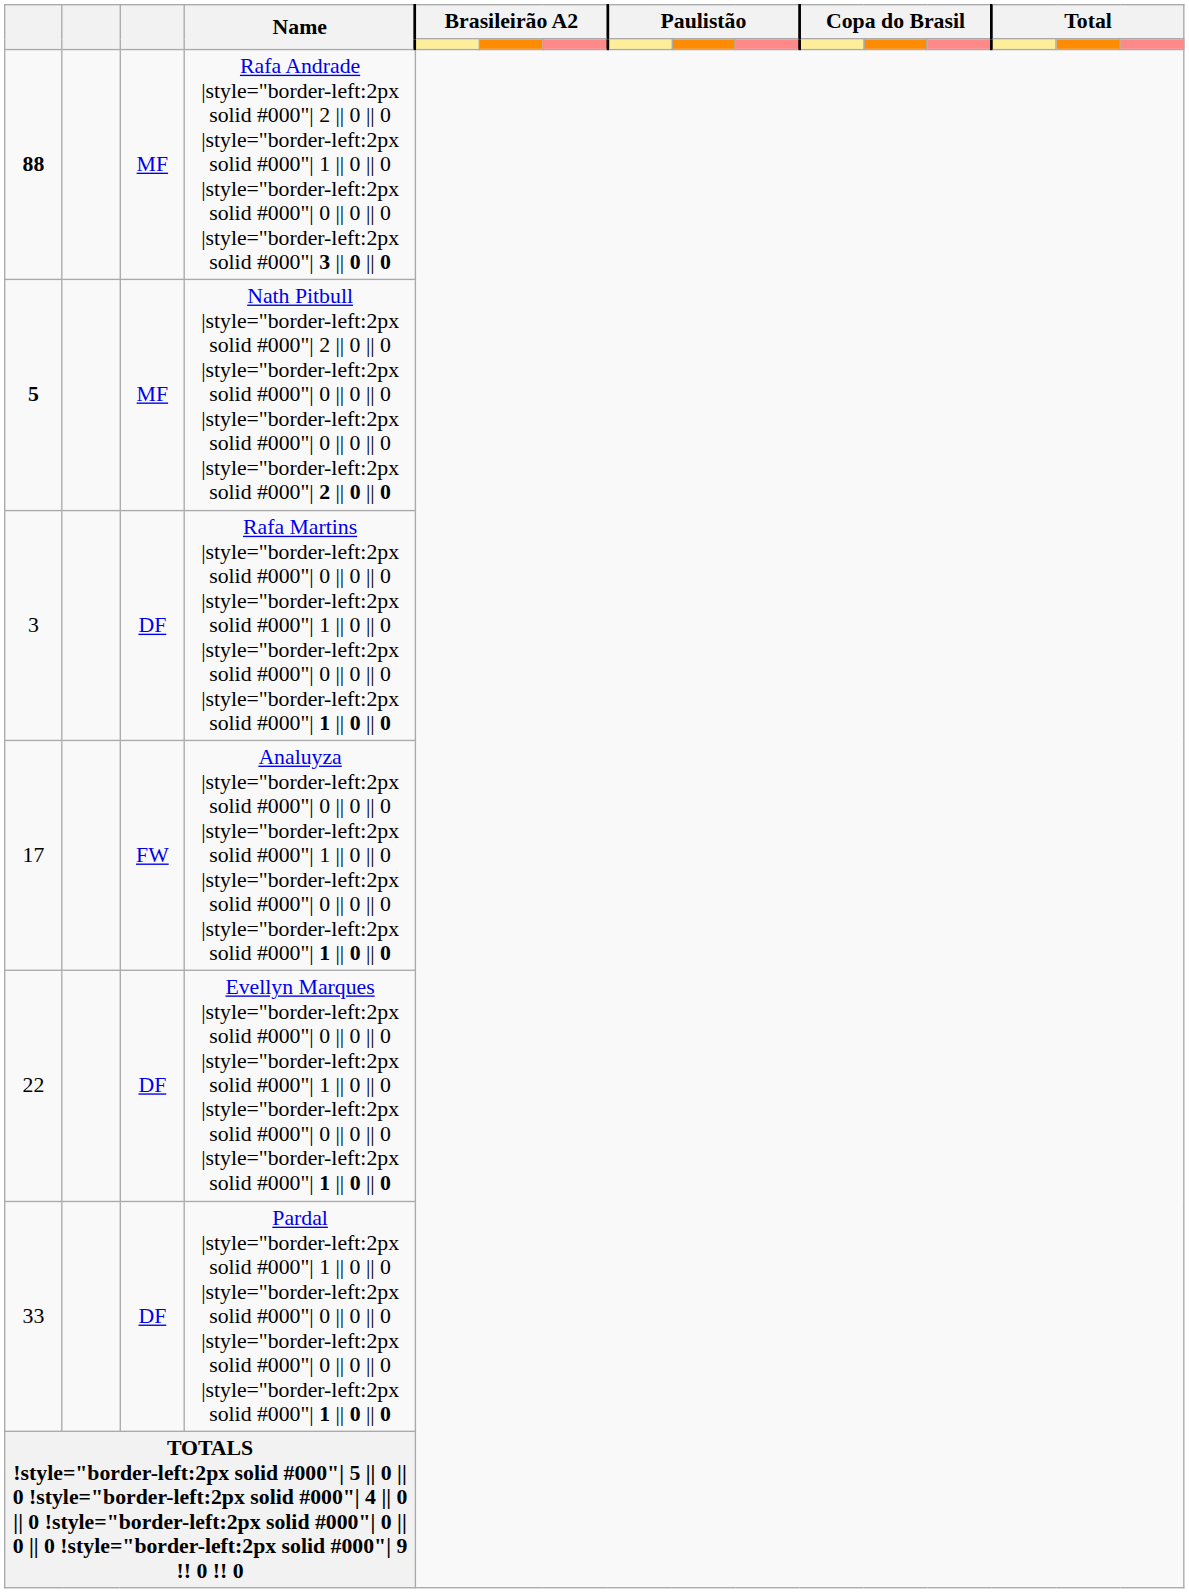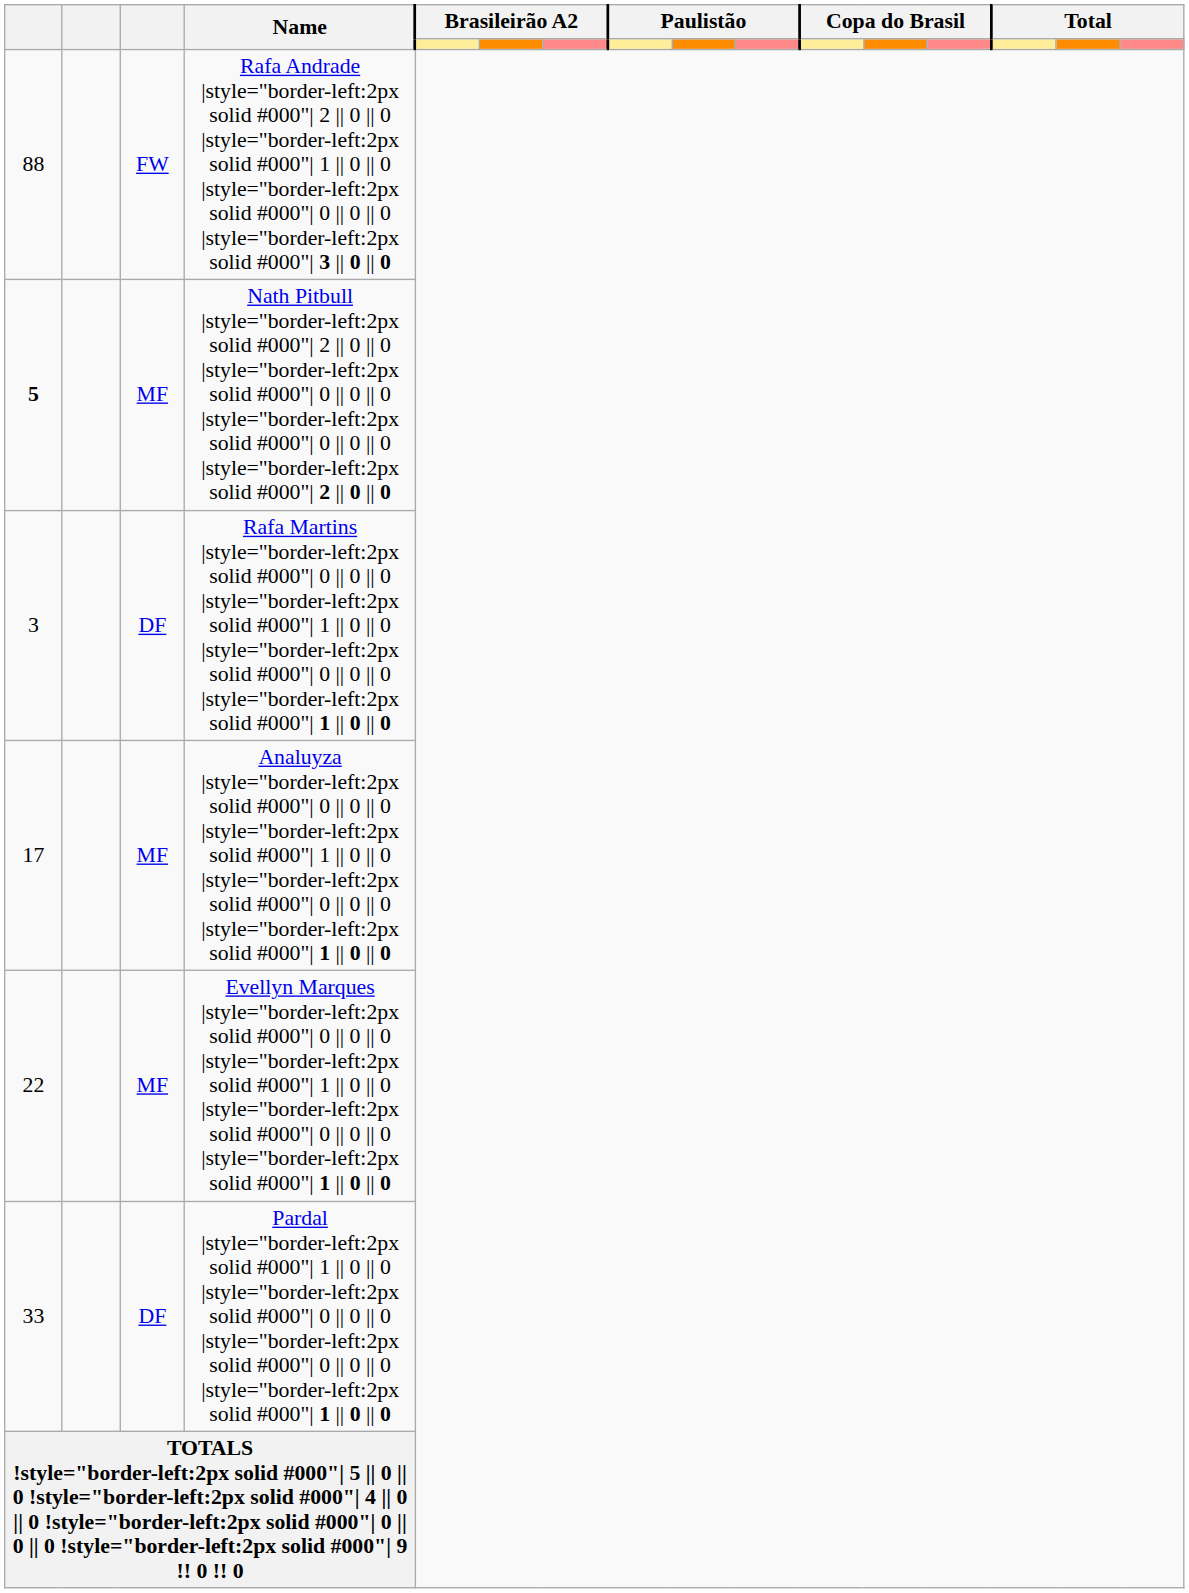(33, 164) bold -> (33, 164) normal
(152, 164) MF -> (152, 164) FW
(152, 855) FW -> (152, 855) MF
(152, 1085) DF -> (152, 1085) MF
